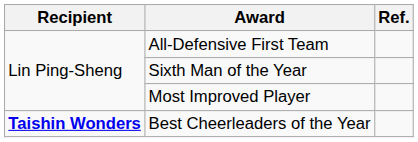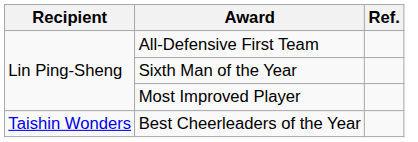(75, 123) bold -> (70, 123) normal
